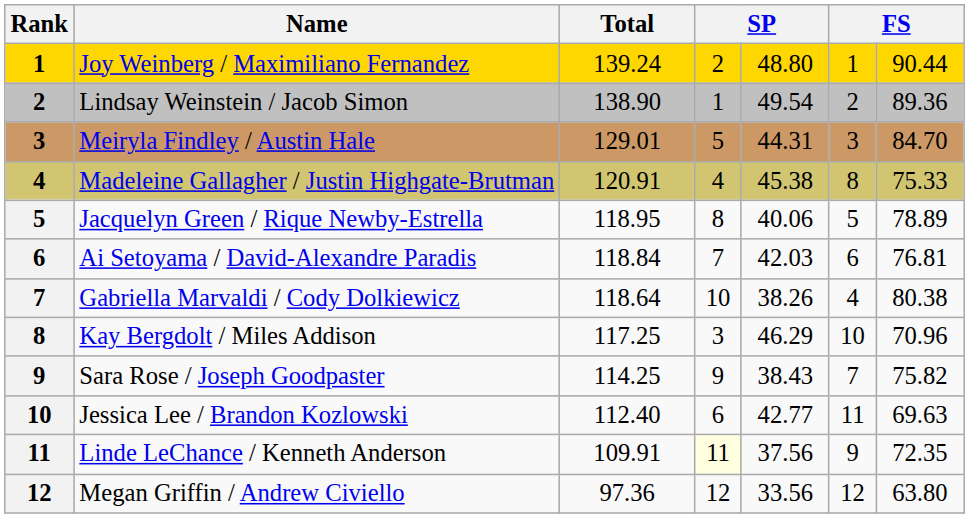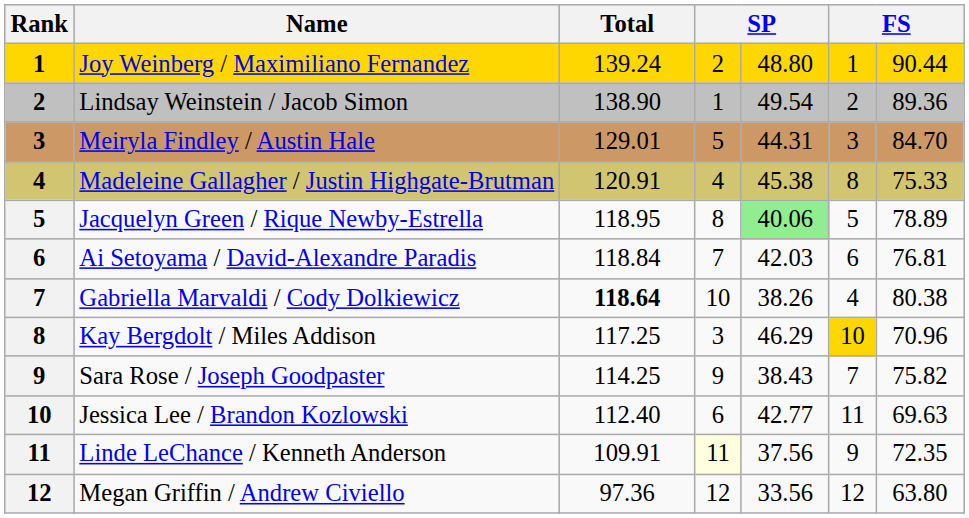(785, 219) no background -> (785, 219) lightgreen background
(627, 297) normal -> (627, 297) bold
(853, 336) no background -> (853, 336) gold background
